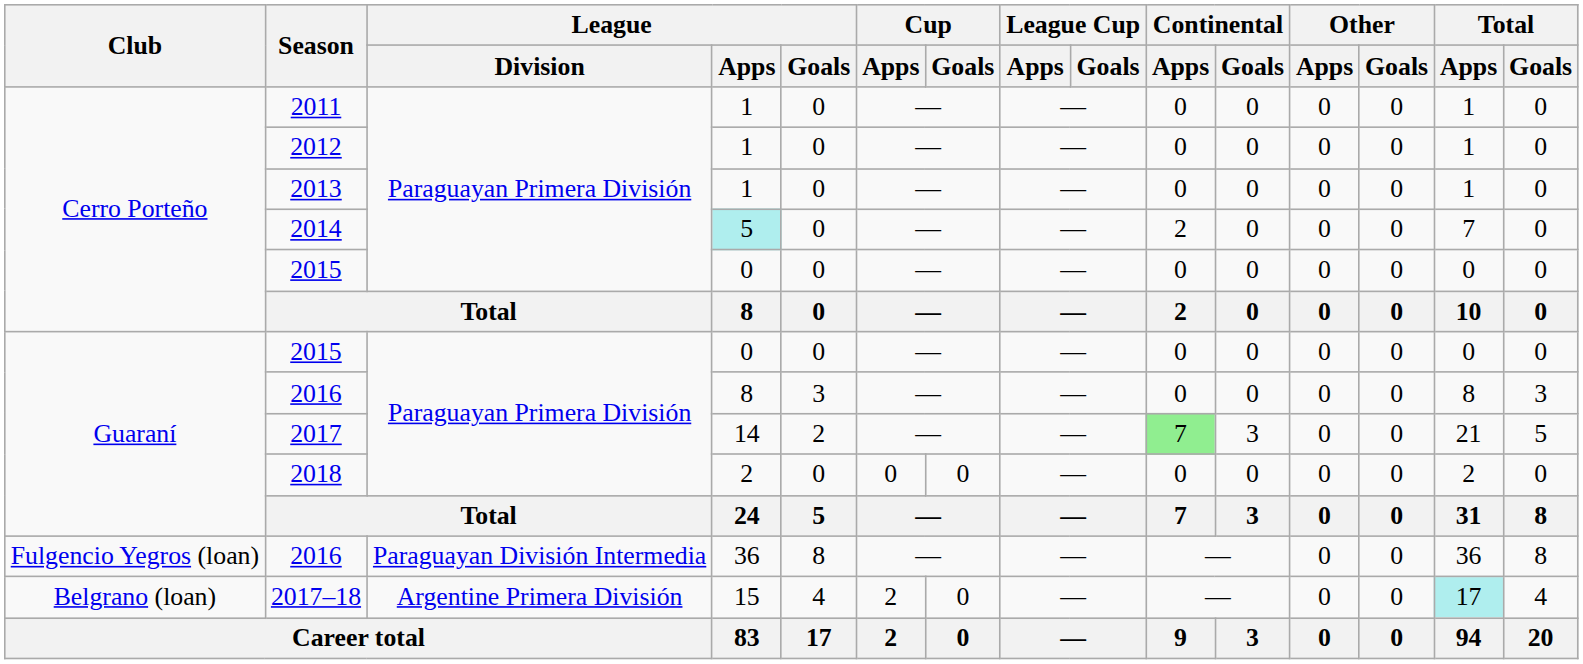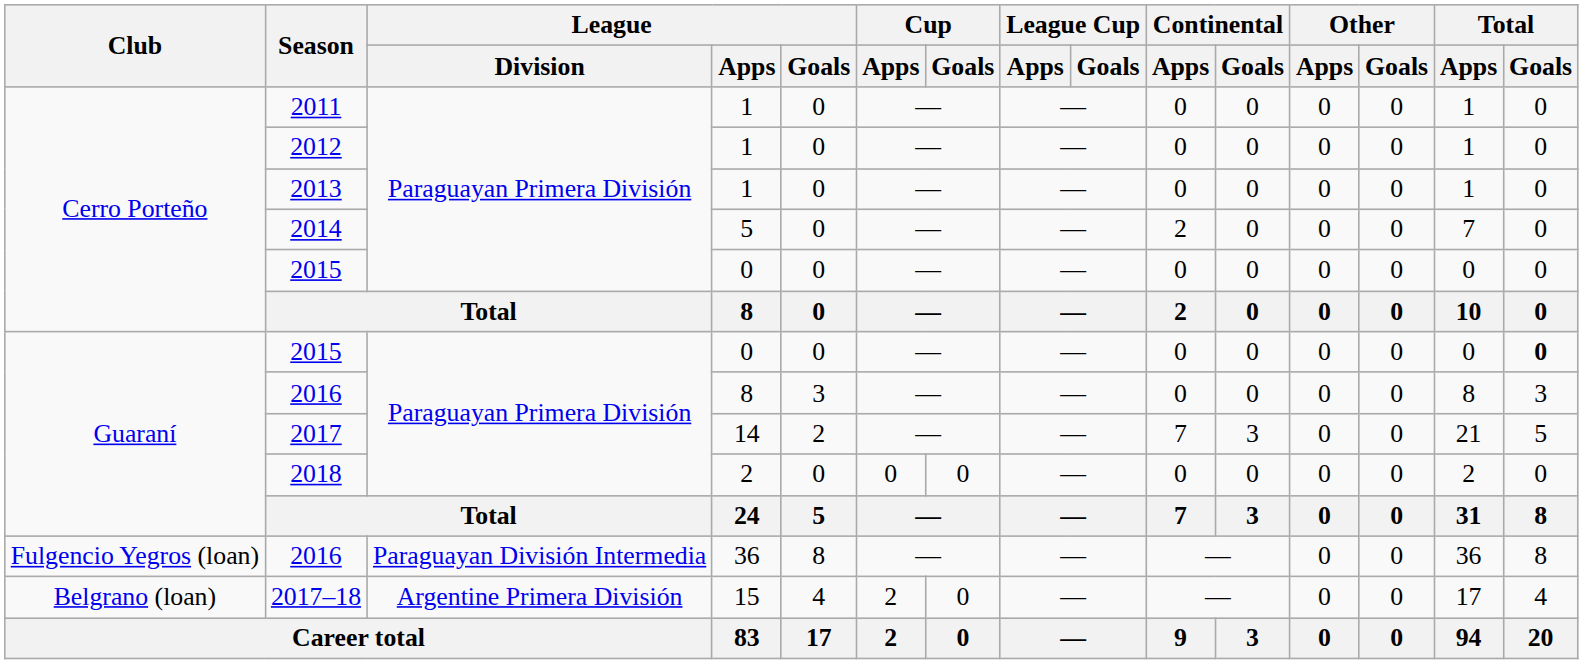(747, 229) paleturquoise background -> (747, 229) no background
(1541, 351) normal -> (1541, 351) bold
(1181, 433) lightgreen background -> (1181, 433) no background
(1469, 596) paleturquoise background -> (1469, 596) no background
